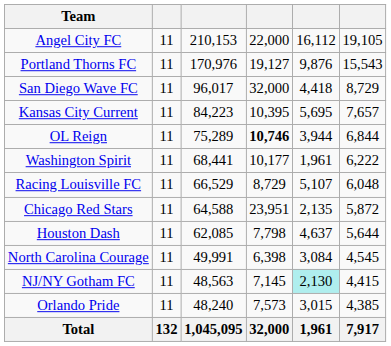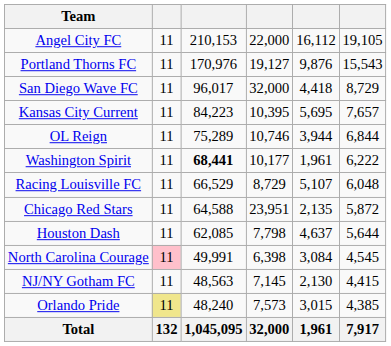(269, 137) bold -> (269, 137) normal
(213, 161) normal -> (213, 161) bold
(166, 257) no background -> (166, 257) pink background
(316, 281) paleturquoise background -> (316, 281) no background
(166, 305) no background -> (166, 305) khaki background
